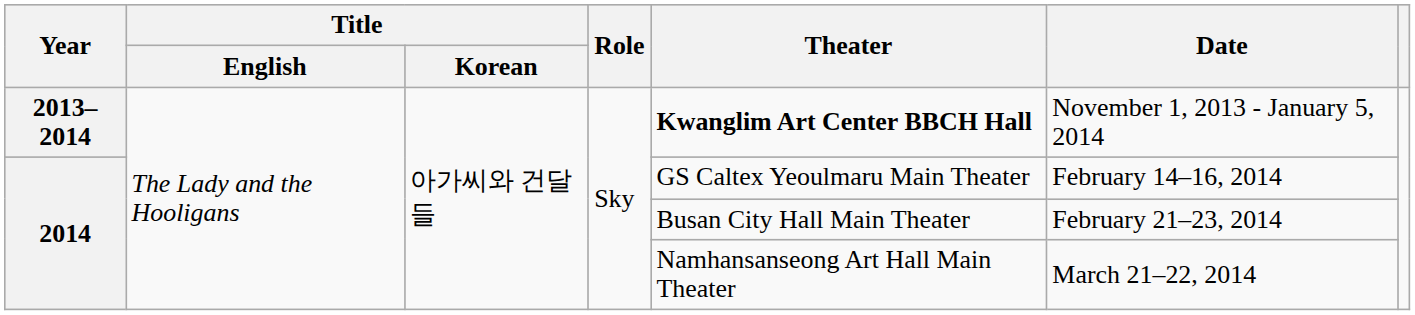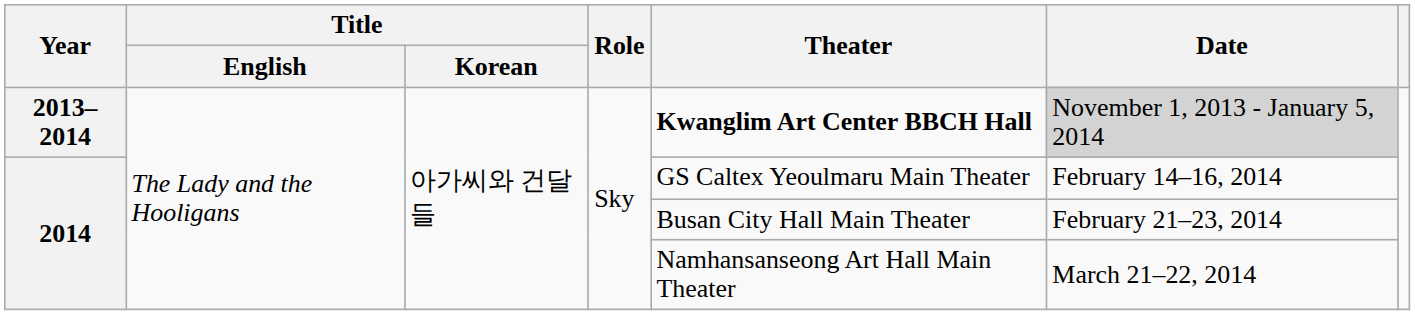(1213, 121) no background -> (1213, 121) lightgrey background
